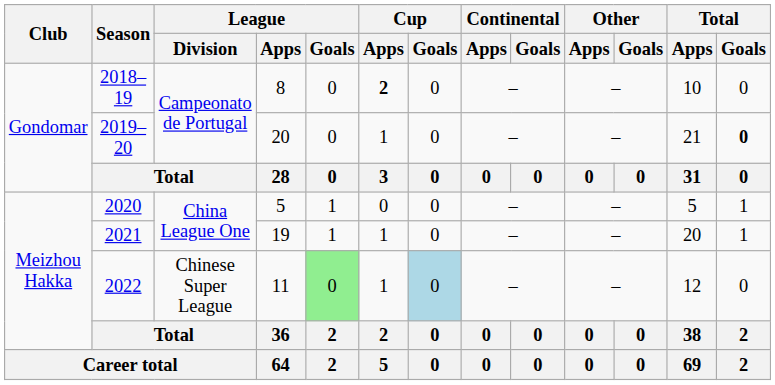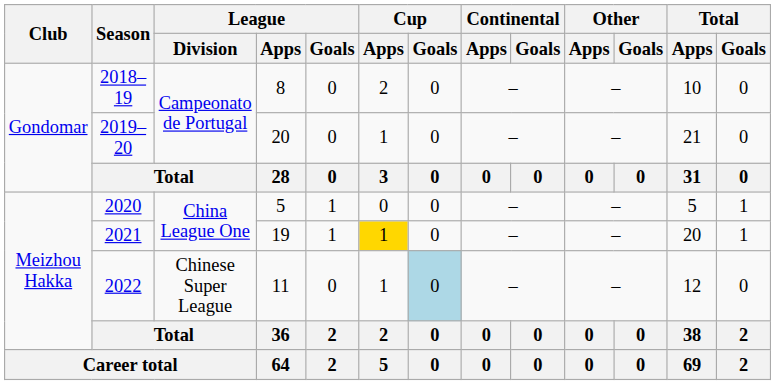(383, 87) bold -> (383, 87) normal
(744, 137) bold -> (744, 137) normal
(383, 235) no background -> (383, 235) gold background
(332, 285) lightgreen background -> (332, 285) no background
